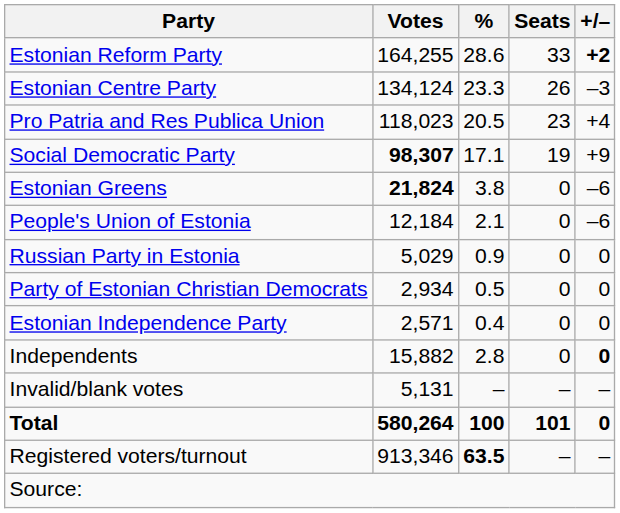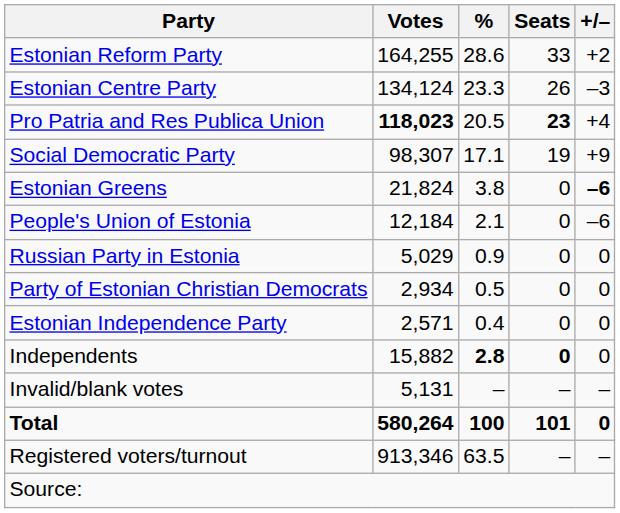(598, 54) bold -> (598, 54) normal
(416, 121) normal -> (416, 121) bold
(559, 121) normal -> (559, 121) bold
(421, 155) bold -> (421, 155) normal
(421, 188) bold -> (421, 188) normal
(599, 188) normal -> (599, 188) bold
(490, 356) normal -> (490, 356) bold
(565, 356) normal -> (565, 356) bold
(604, 356) bold -> (604, 356) normal
(484, 456) bold -> (484, 456) normal
